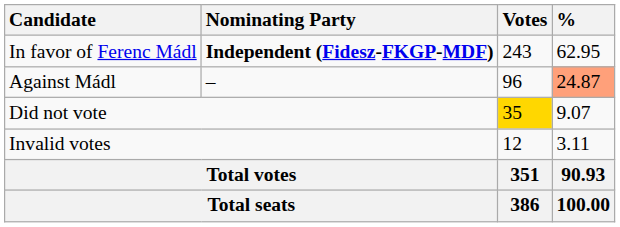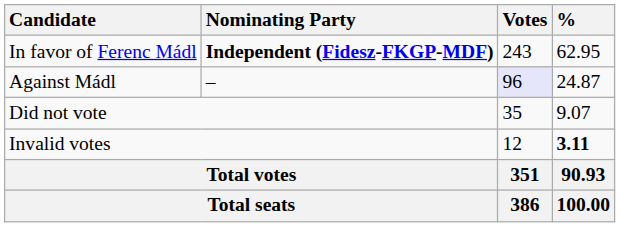(512, 81) no background -> (512, 81) lavender background
(578, 81) lightsalmon background -> (578, 81) no background
(512, 112) gold background -> (512, 112) no background
(573, 143) normal -> (573, 143) bold
